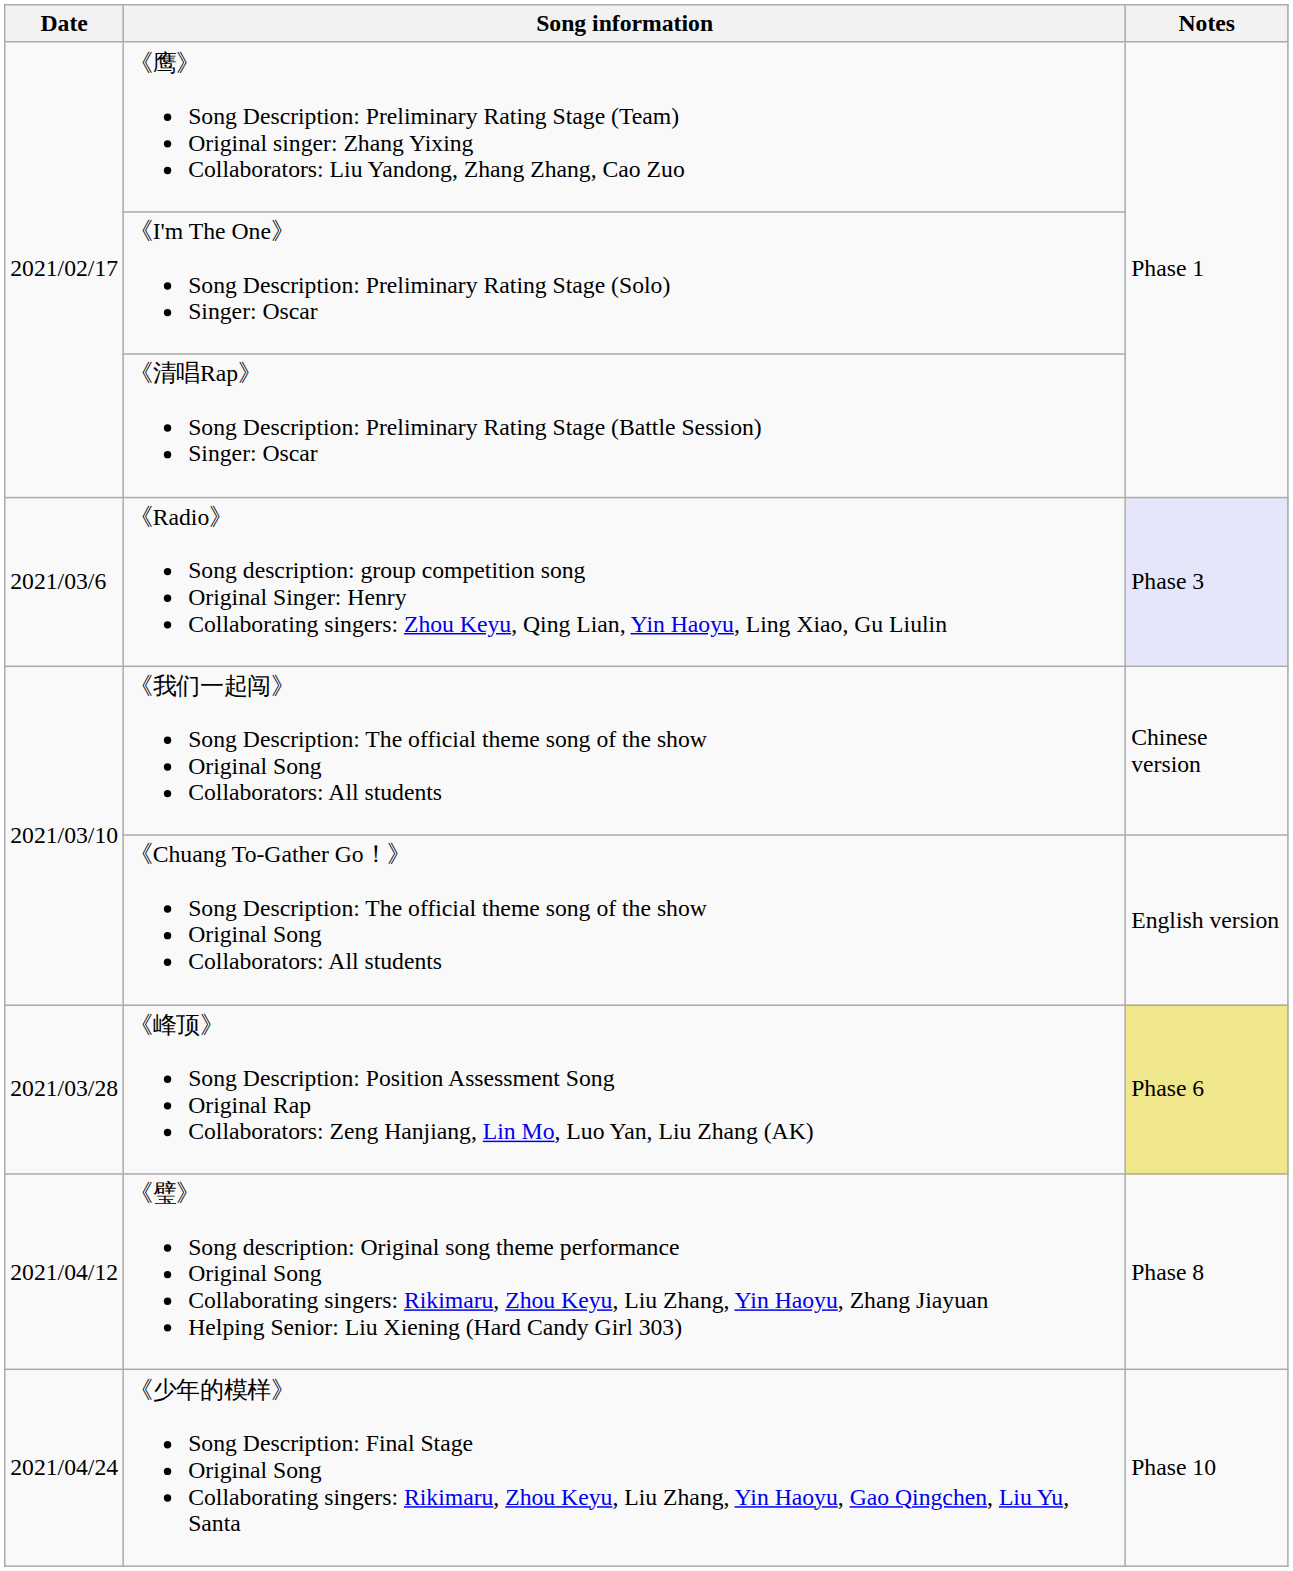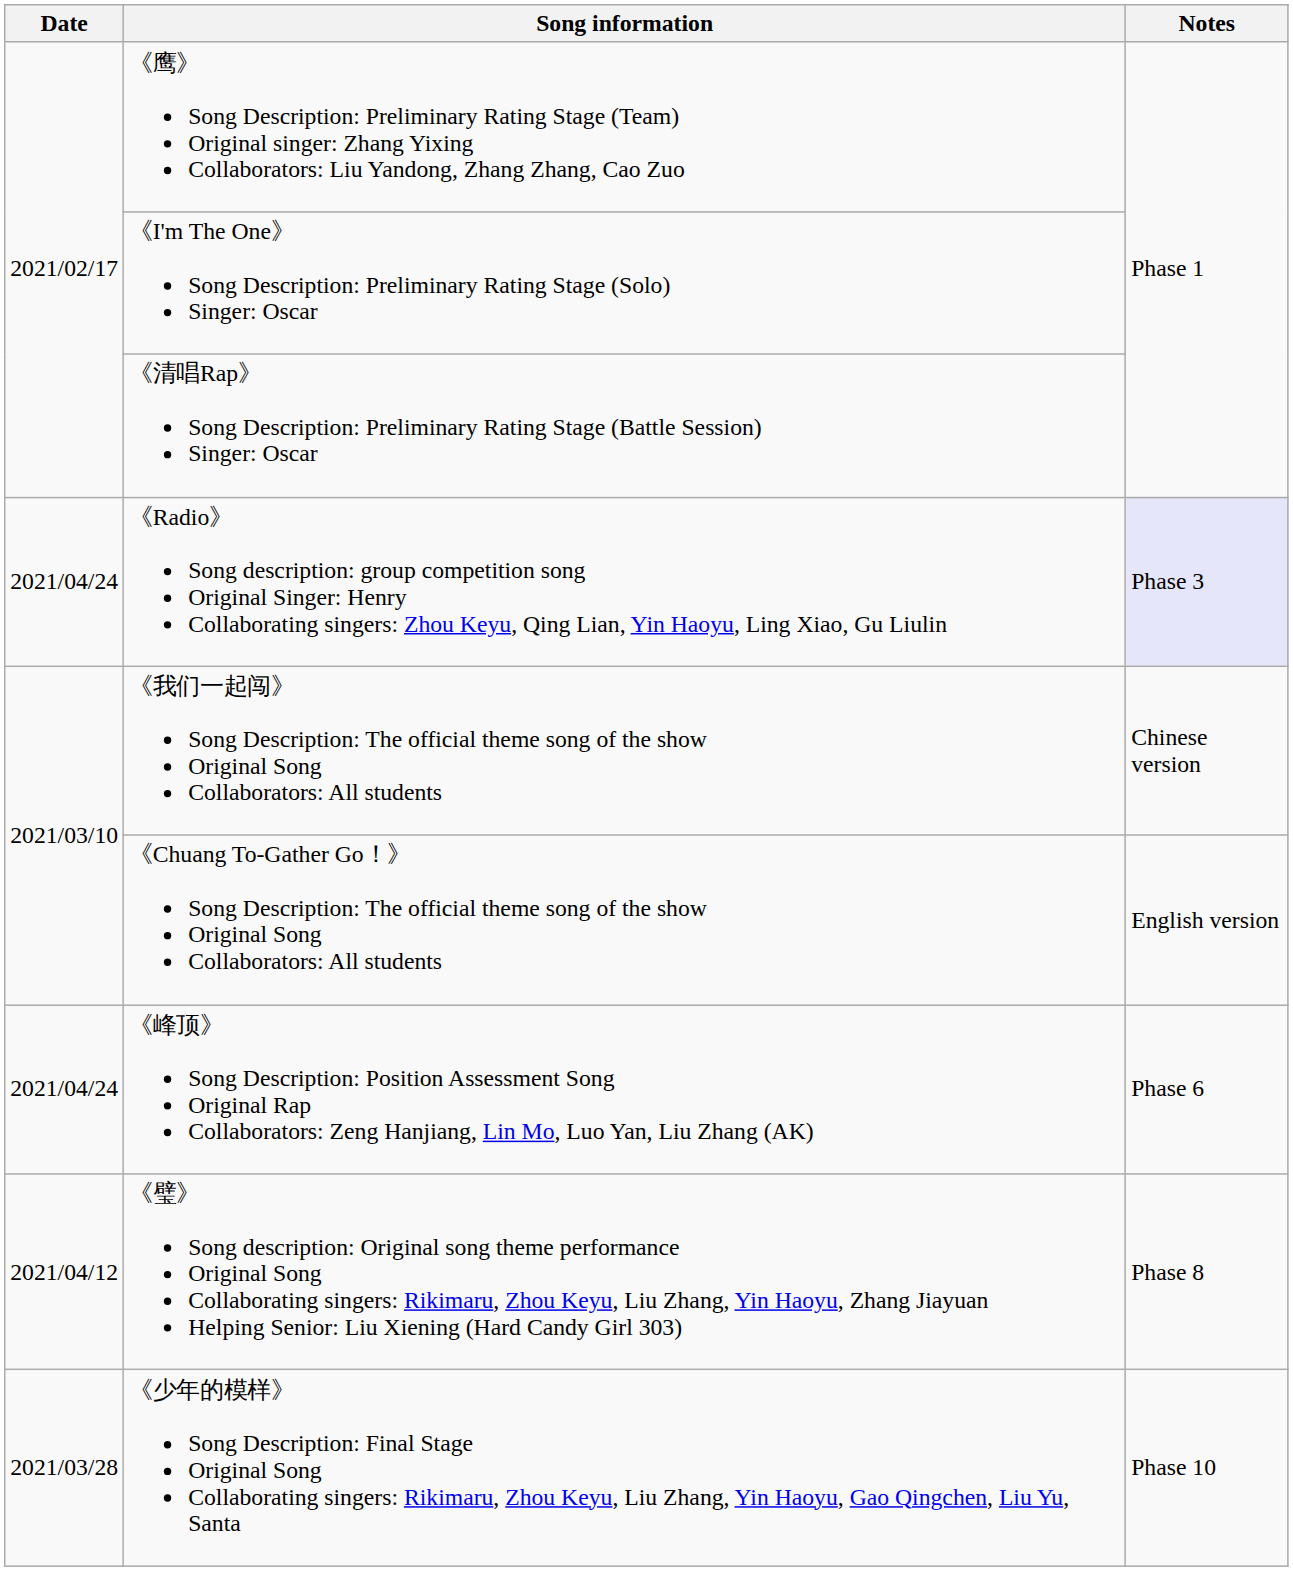(58, 581) 2021/03/6 -> (64, 581) 2021/04/24
(64, 1089) 2021/03/28 -> (64, 1089) 2021/04/24
(1168, 1089) khaki background -> (1168, 1089) no background
(64, 1467) 2021/04/24 -> (64, 1467) 2021/03/28
